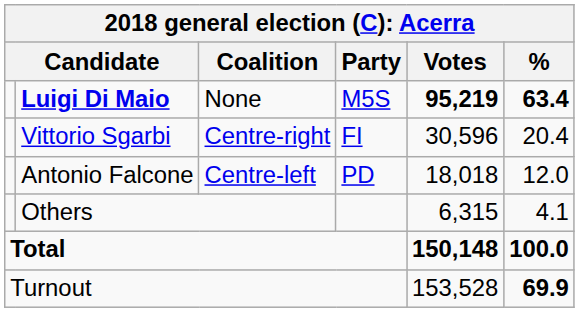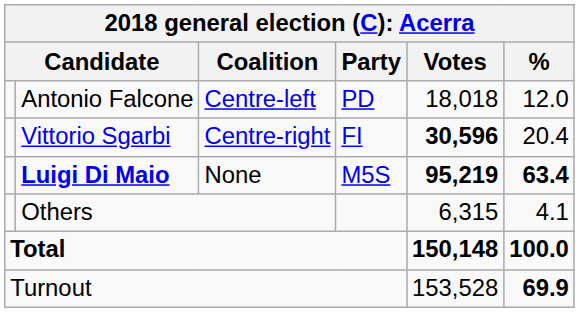rows swapped: (95, 99) <-> (107, 174)
(462, 136) normal -> (462, 136) bold
